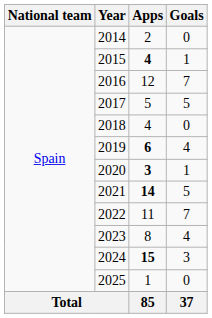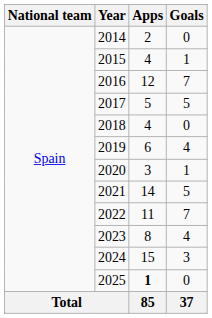(148, 59) bold -> (148, 59) normal
(148, 147) bold -> (148, 147) normal
(148, 170) bold -> (148, 170) normal
(148, 192) bold -> (148, 192) normal
(148, 258) bold -> (148, 258) normal
(148, 280) normal -> (148, 280) bold
